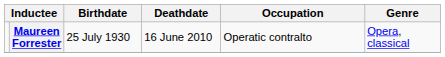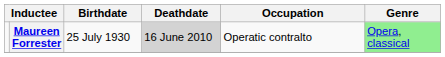(178, 37) no background -> (178, 37) lightgrey background
(388, 37) no background -> (388, 37) lightgreen background
